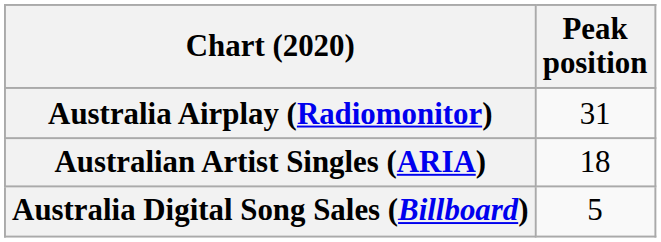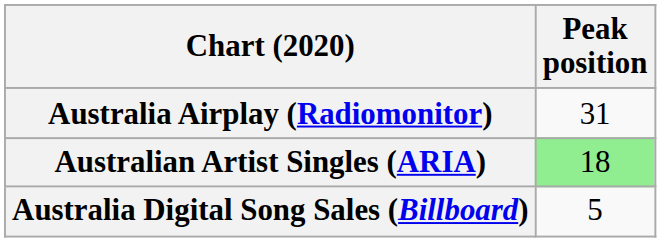(595, 161) no background -> (595, 161) lightgreen background
